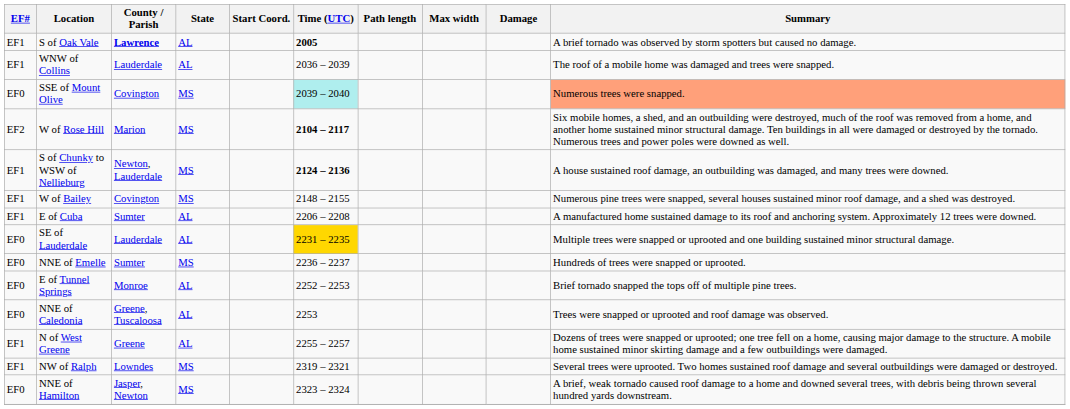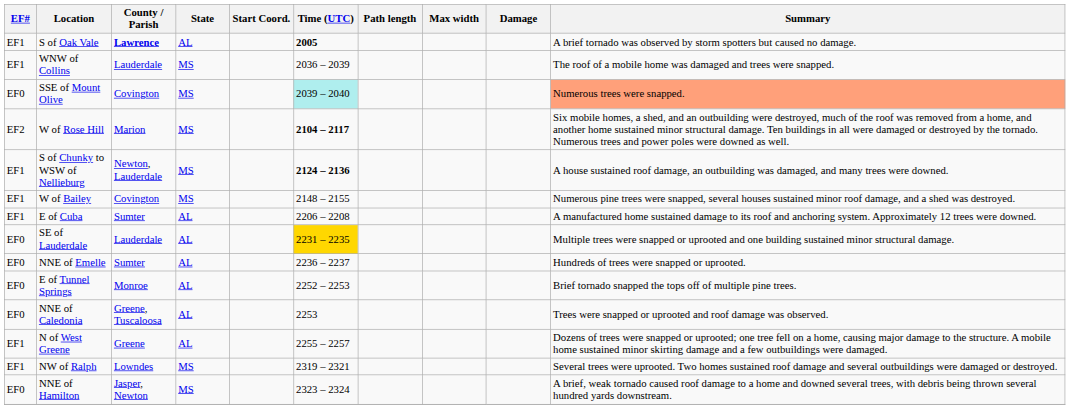(185, 65) AL -> (186, 65) MS
(186, 262) MS -> (185, 262) AL
